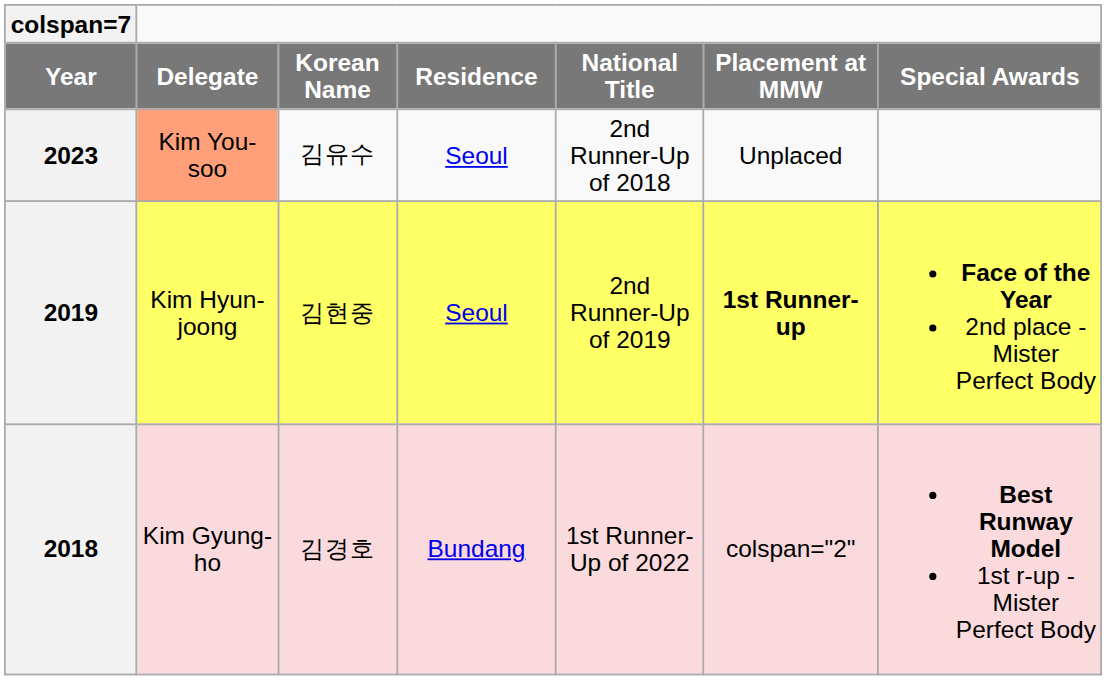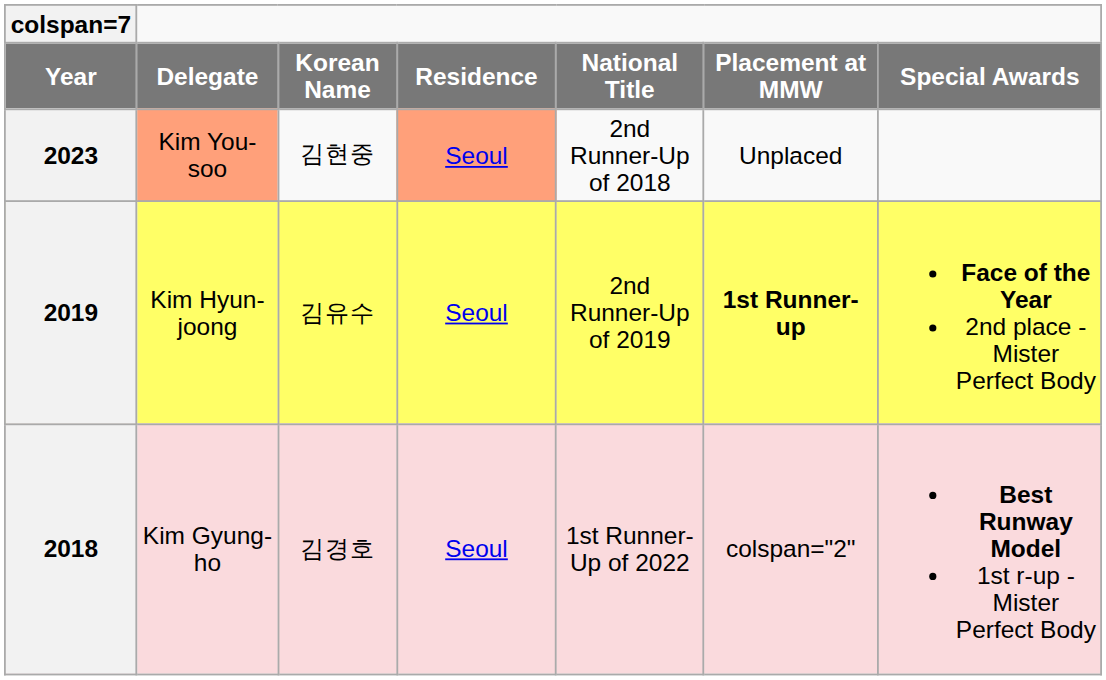(338, 154) 김유수 -> (338, 154) 김현중
(476, 155) no background -> (476, 155) lightsalmon background
(338, 312) 김현중 -> (338, 312) 김유수
(476, 549) Bundang -> (476, 549) Seoul
